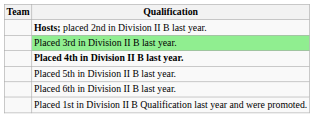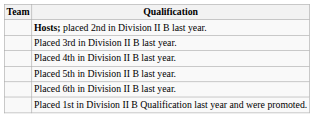(105, 43) lightgreen background -> (105, 43) no background
(109, 58) bold -> (105, 58) normal
